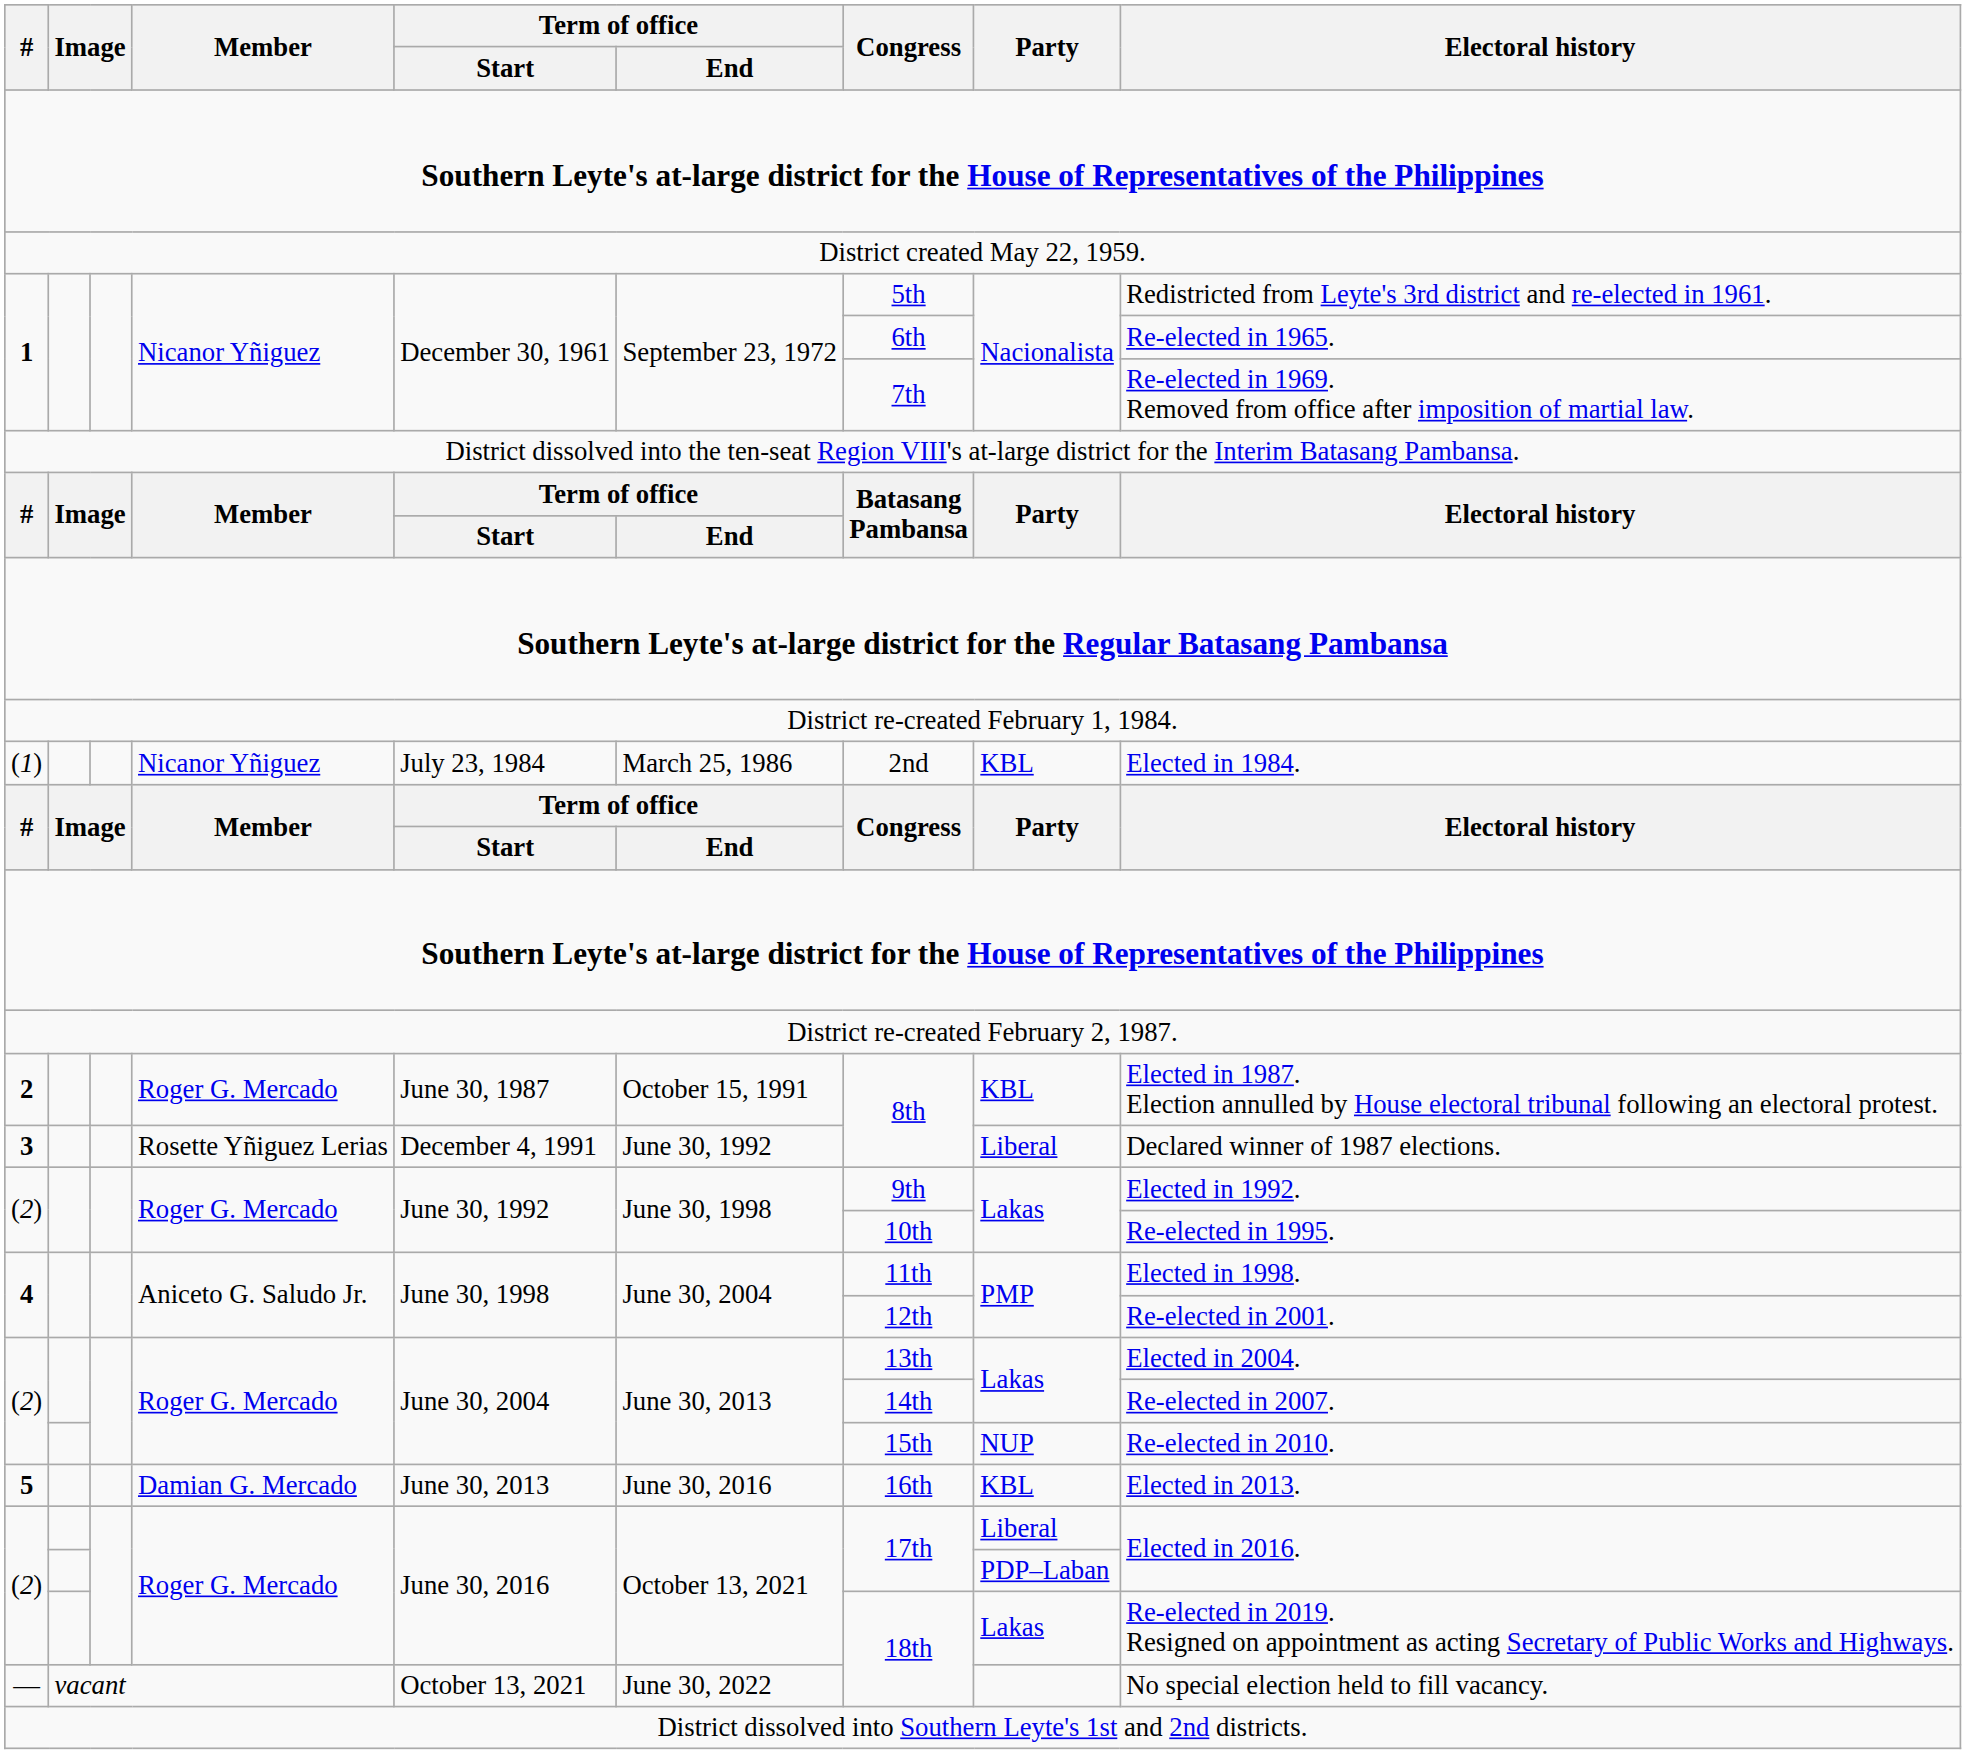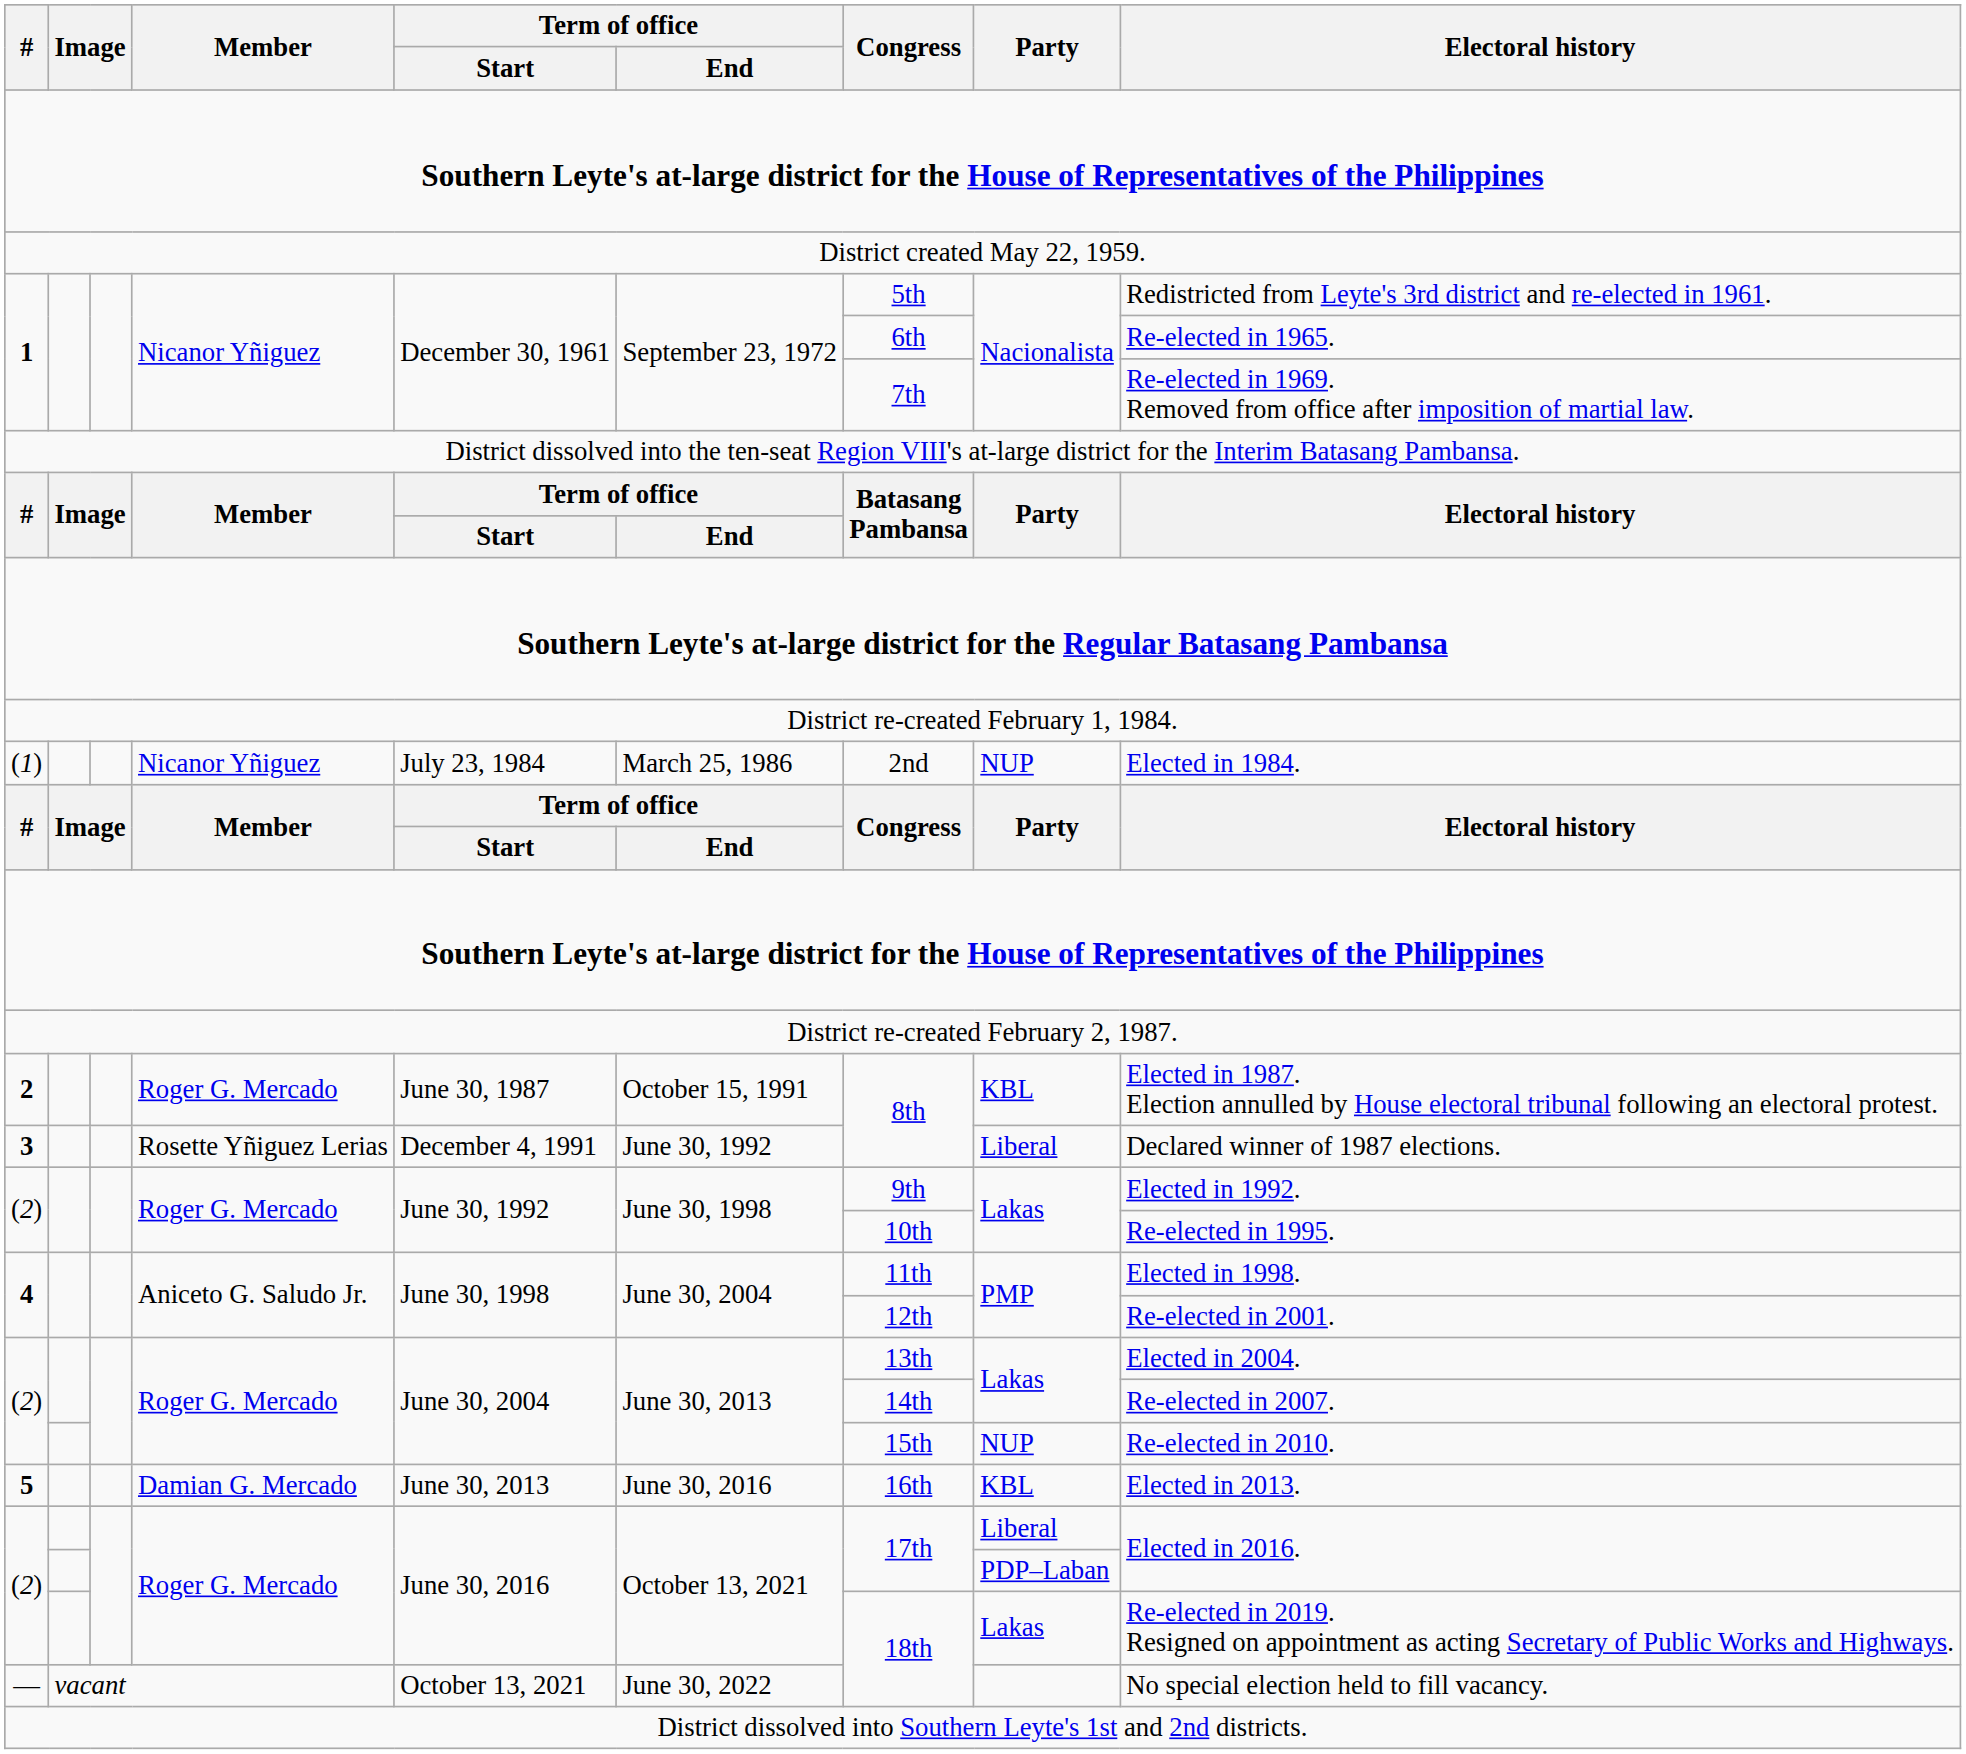(1007, 762) KBL -> (1007, 762) NUP
